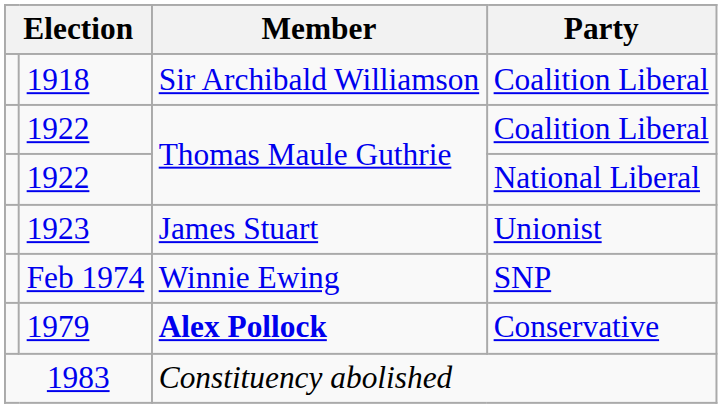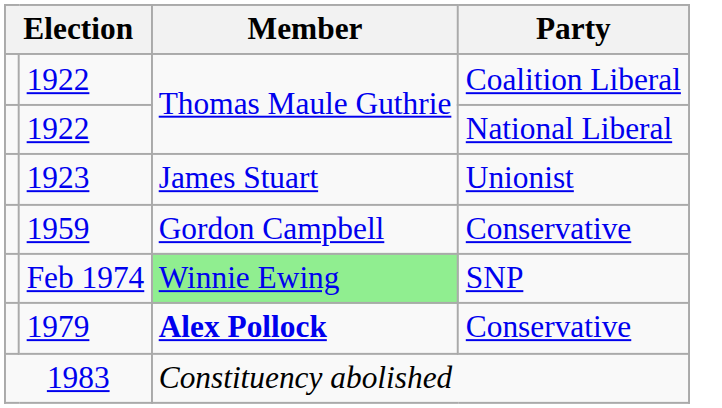- row: (58, 79)
+ row: (58, 228)
(249, 278) no background -> (249, 278) lightgreen background
